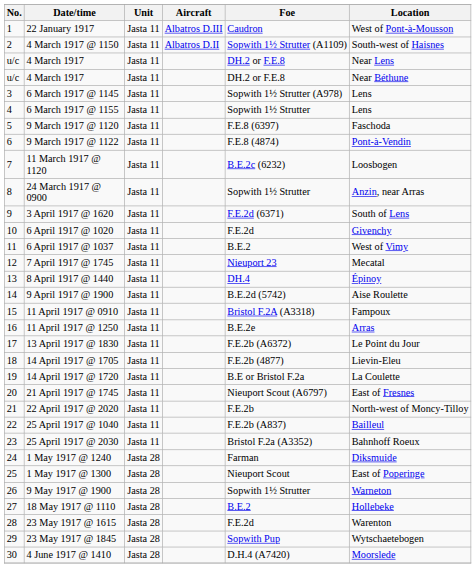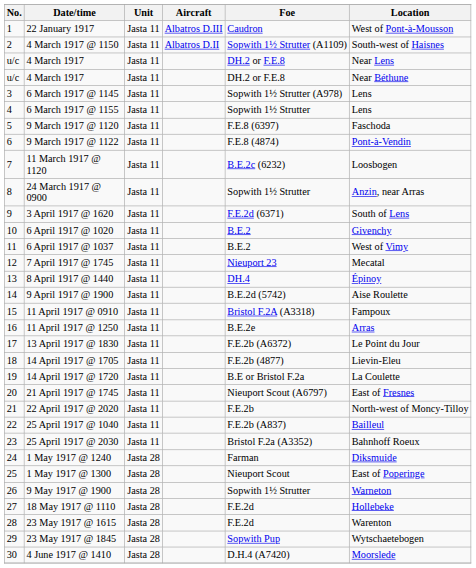(241, 230) F.E.2d -> (239, 230) B.E.2
(239, 506) B.E.2 -> (241, 506) F.E.2d
